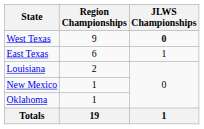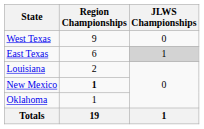(164, 38) bold -> (164, 38) normal
(164, 54) no background -> (164, 54) lightgrey background
(94, 85) normal -> (94, 85) bold
